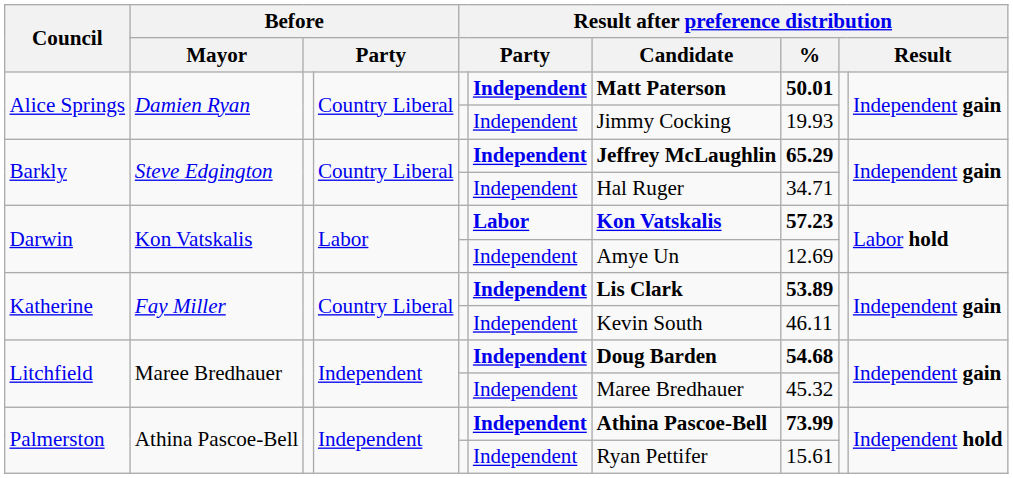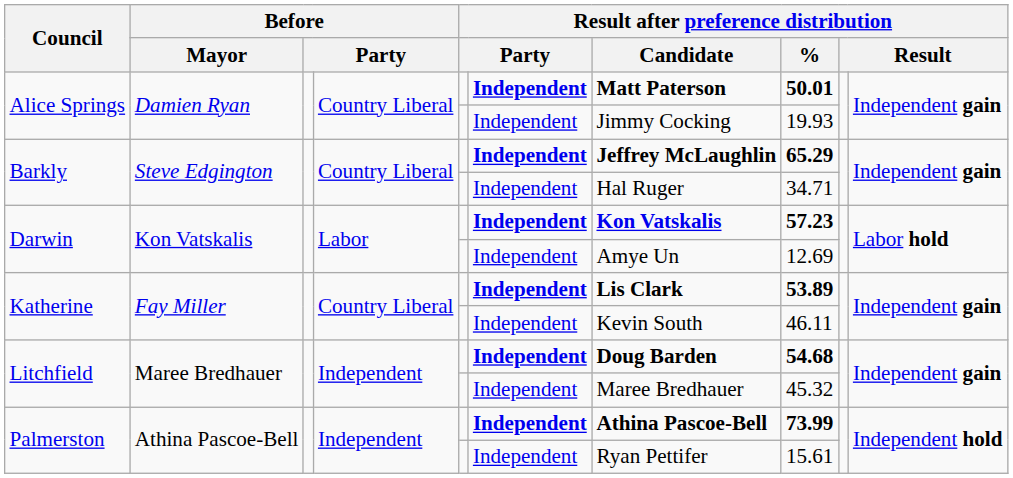(501, 222) Labor -> (530, 222) Independent
